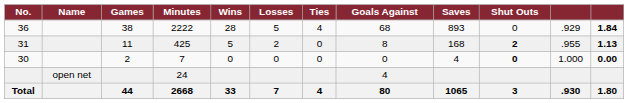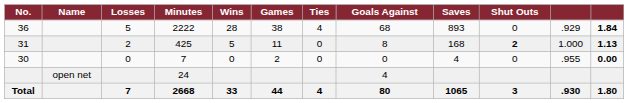columns swapped: (127, 12) <-> (276, 12)
(571, 43) .955 -> (571, 43) 1.000
(515, 59) bold -> (515, 59) normal
(571, 59) 1.000 -> (571, 59) .955
